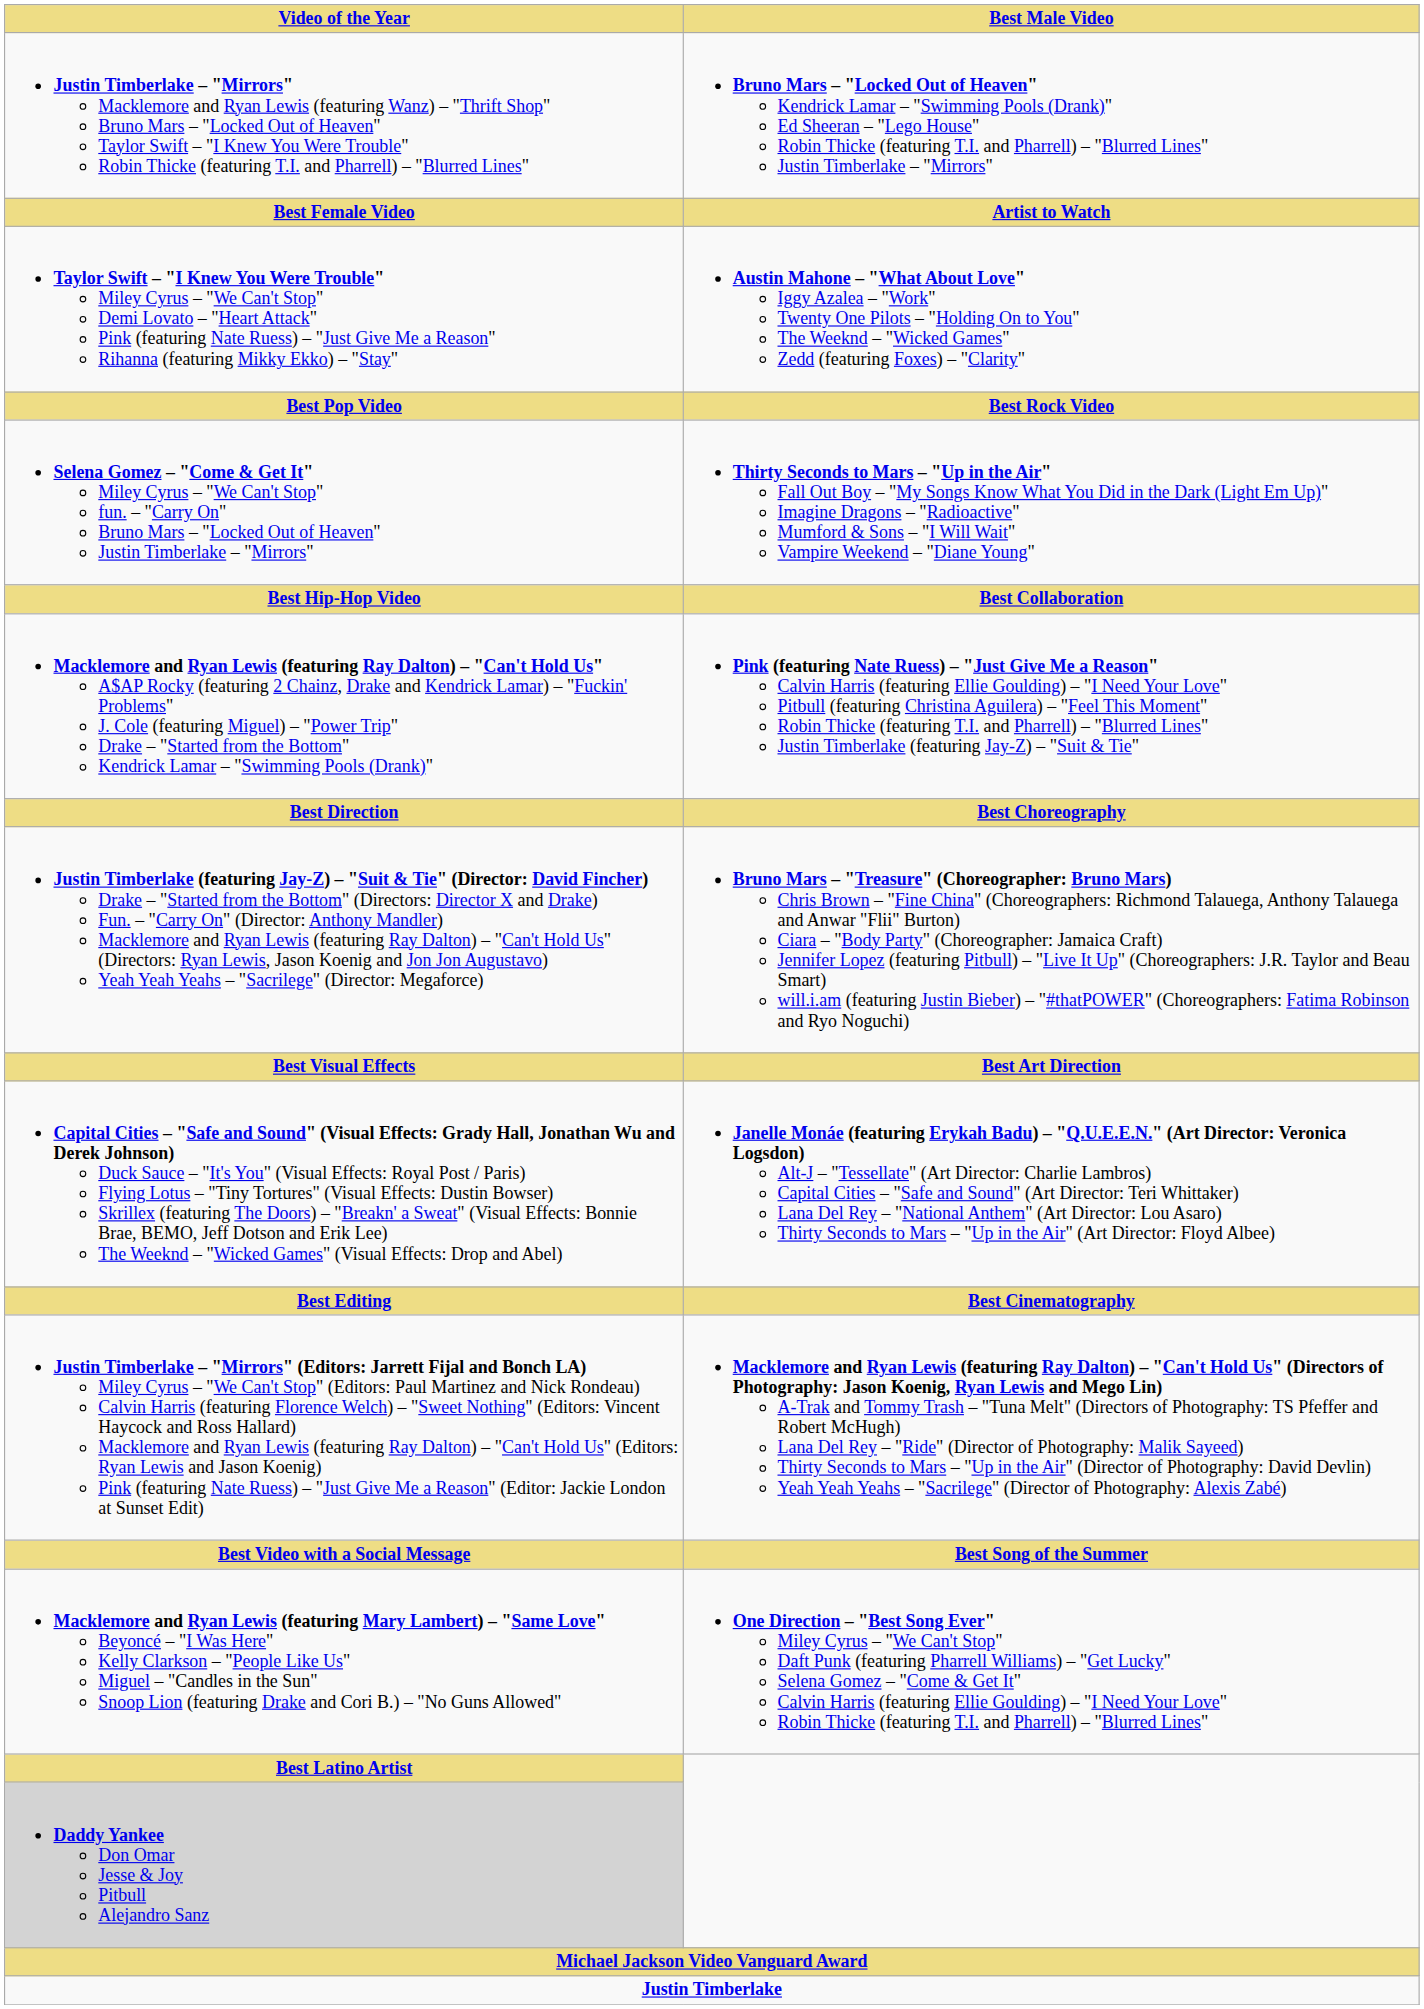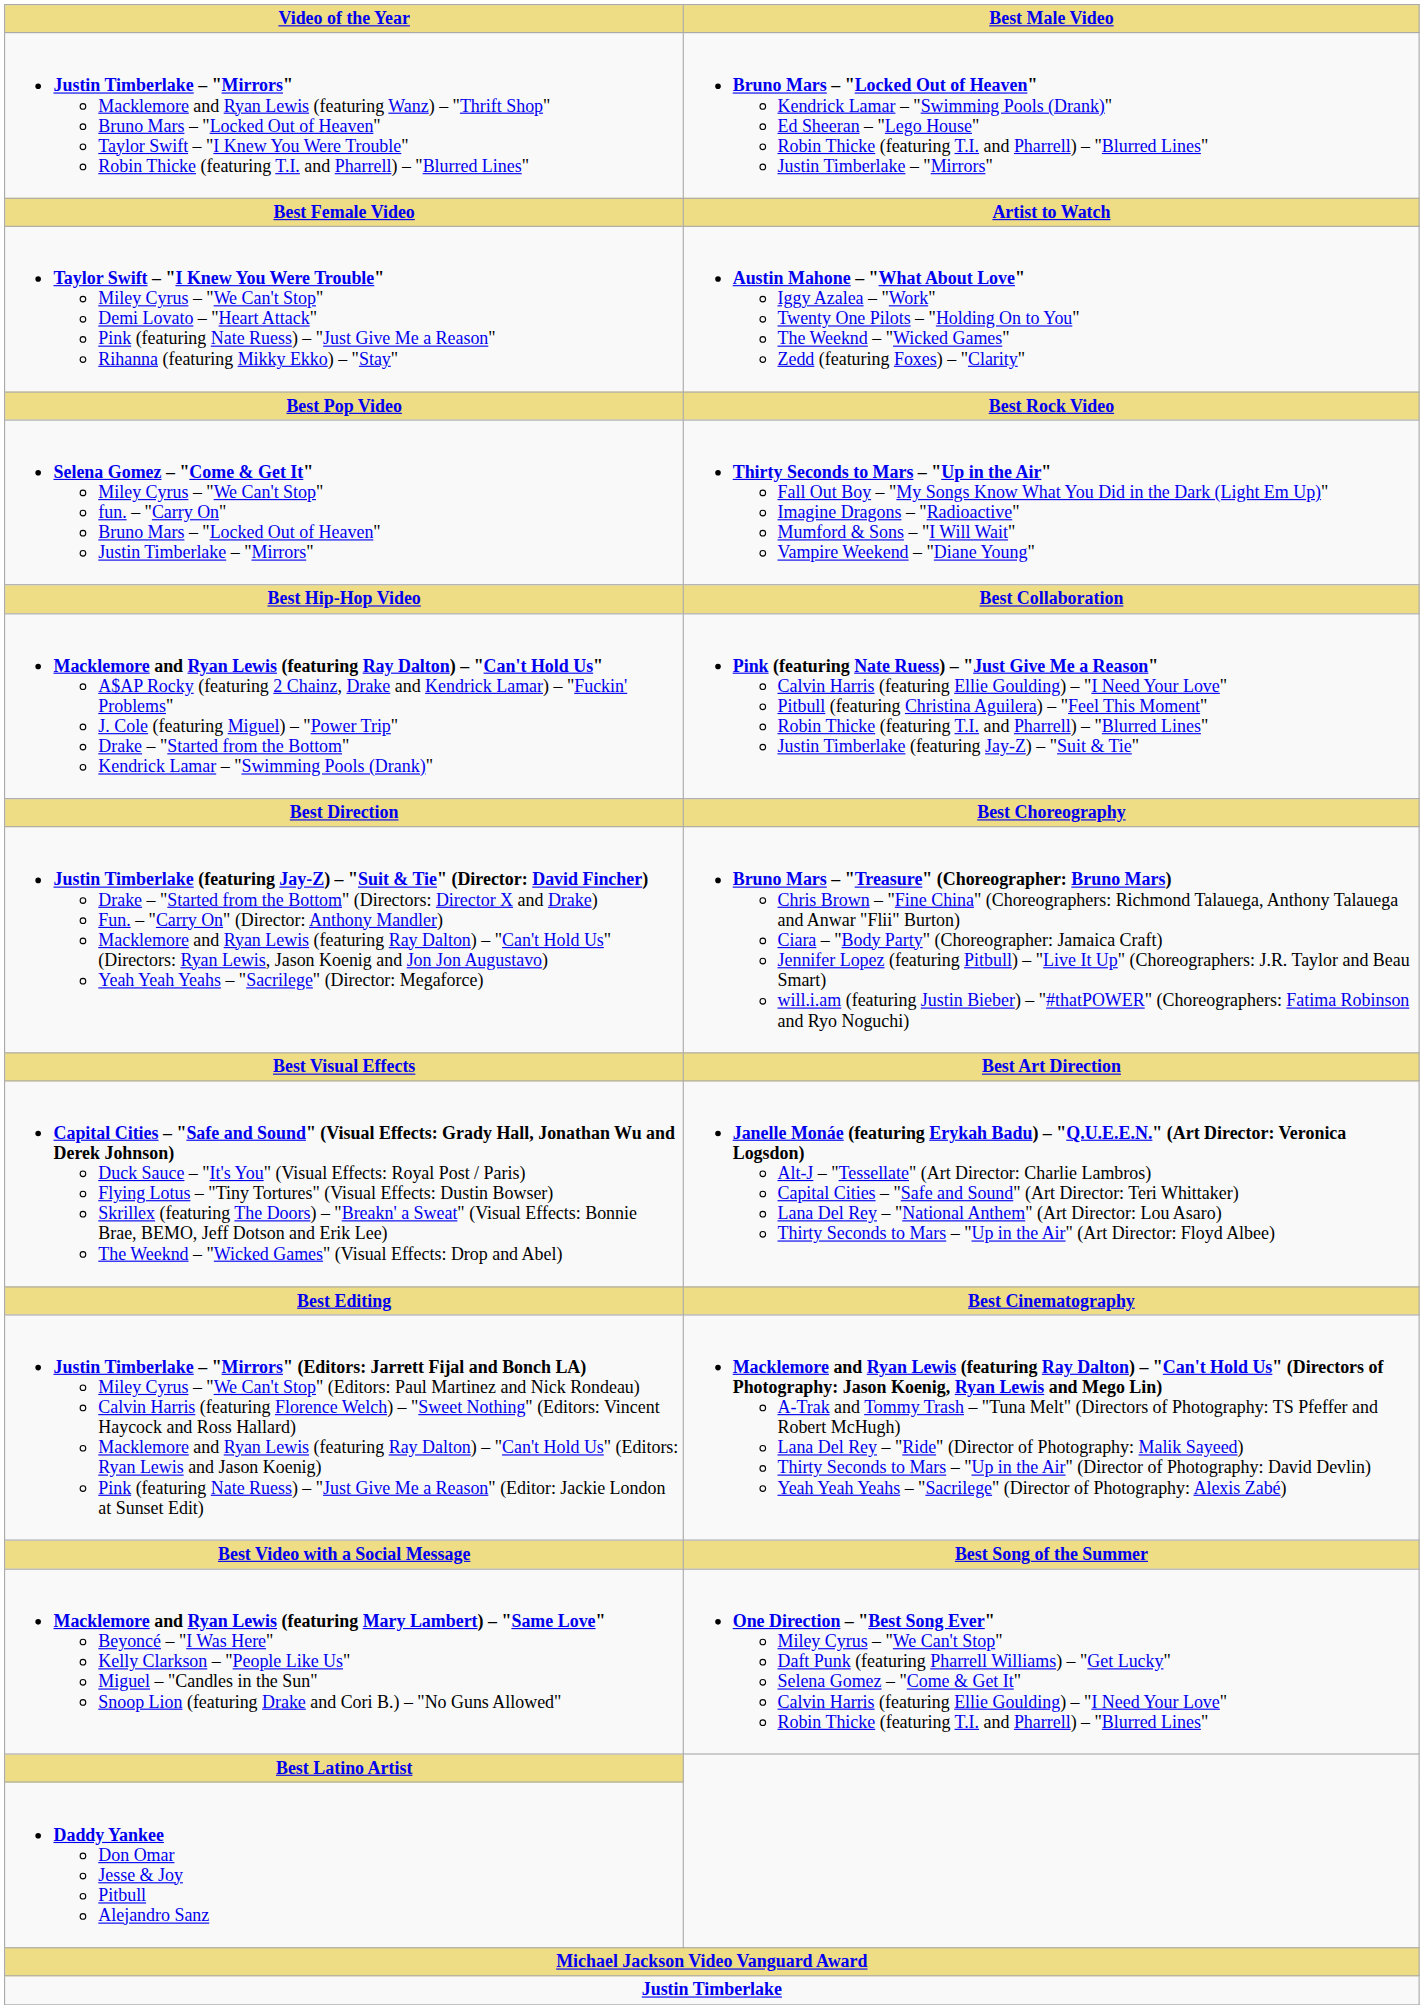(344, 1875) lightgrey background -> (344, 1875) no background
